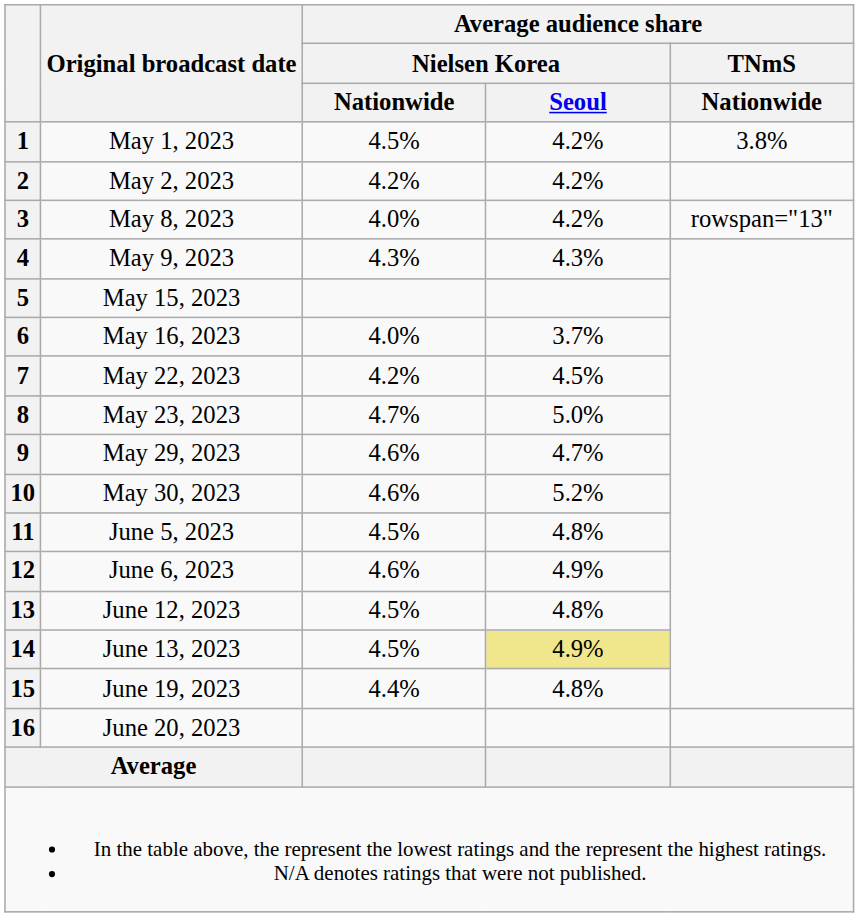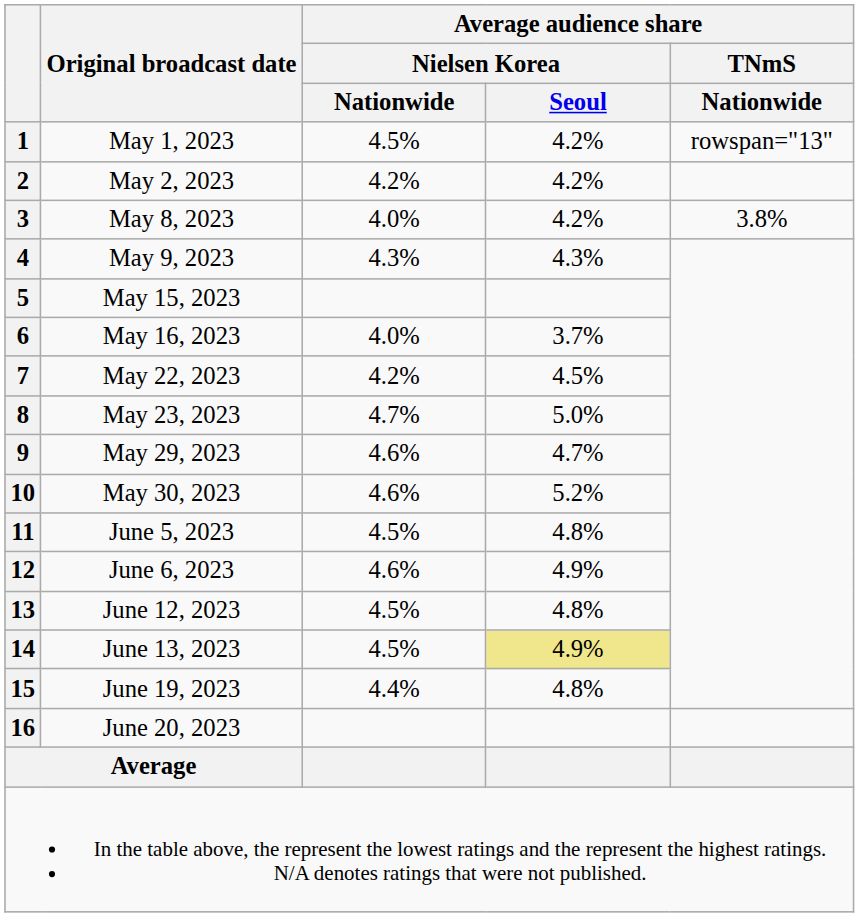(762, 141) 3.8% -> (762, 141) rowspan="13"
(762, 219) rowspan="13" -> (762, 219) 3.8%
